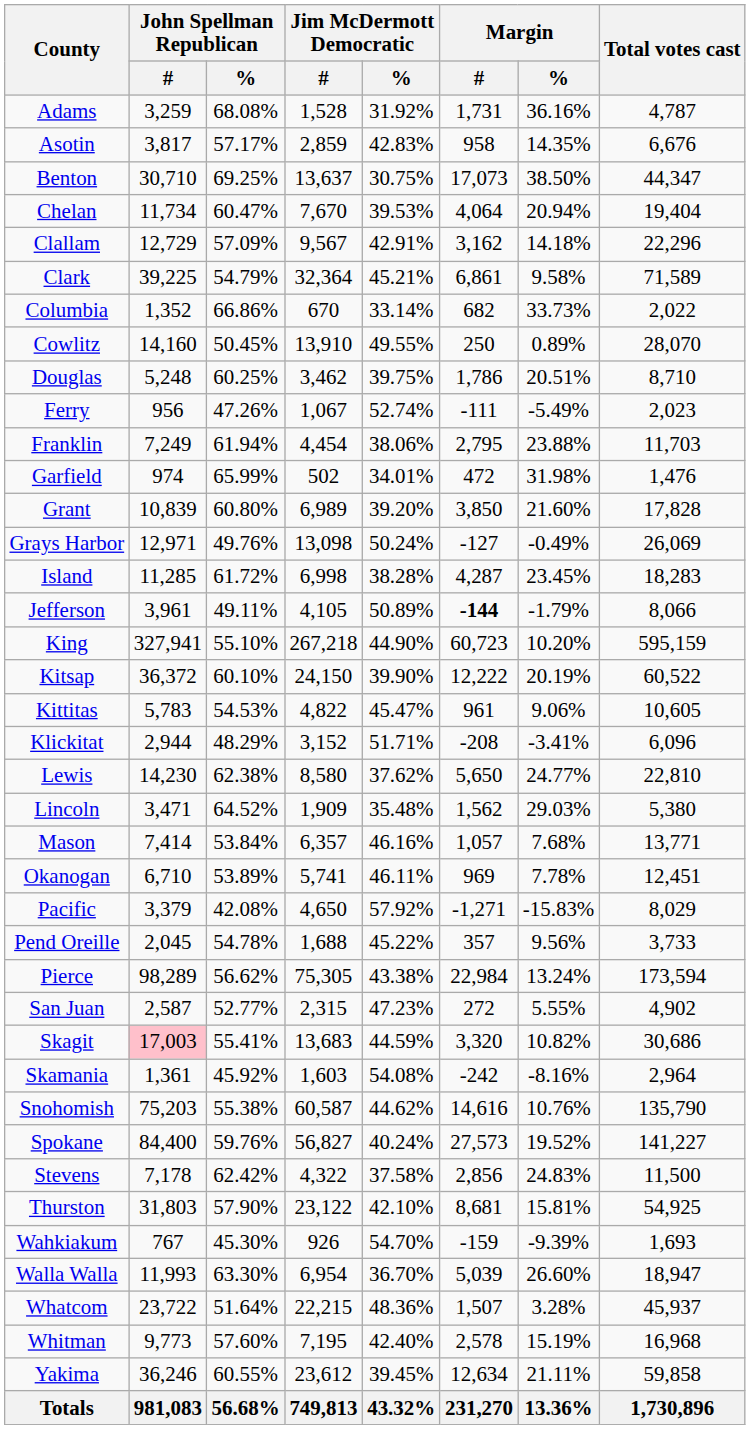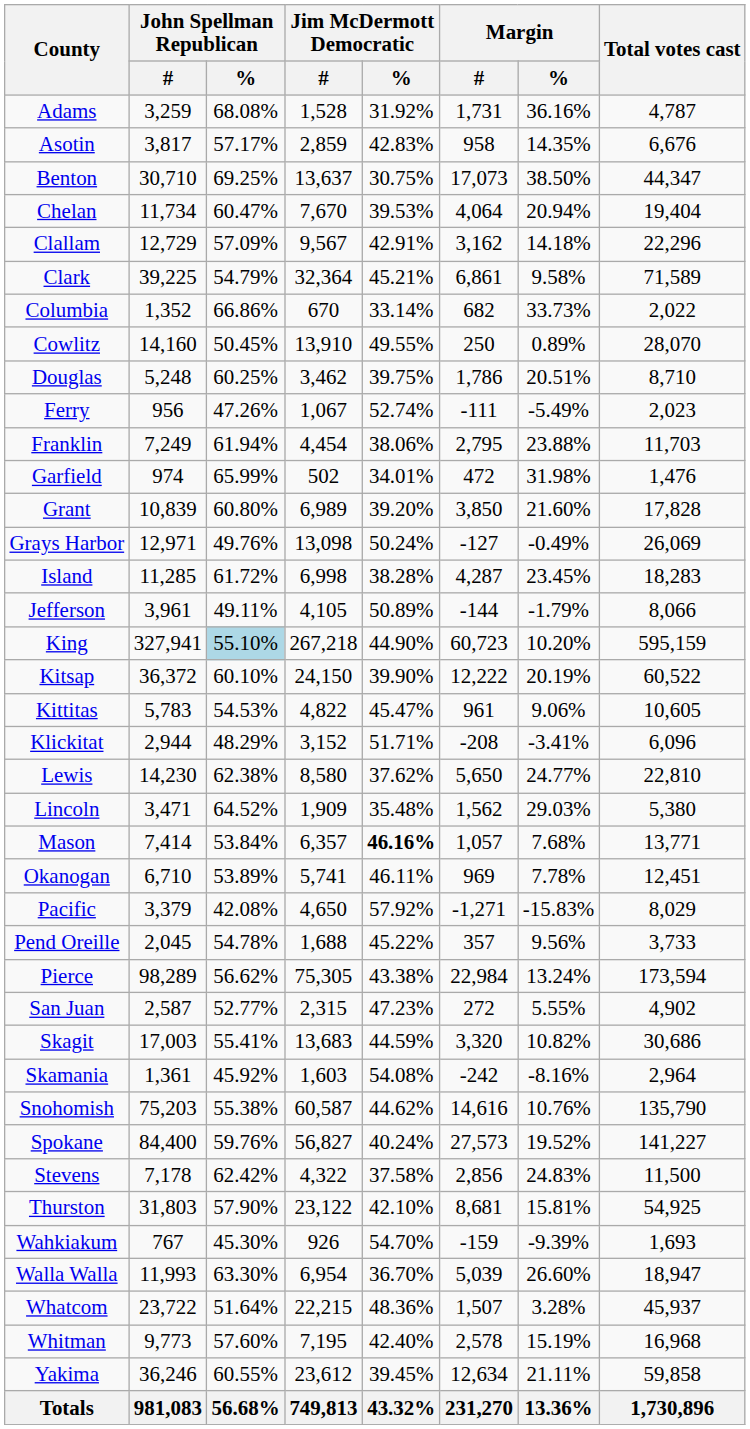(479, 609) bold -> (479, 609) normal
(246, 643) no background -> (246, 643) lightblue background
(401, 842) normal -> (401, 842) bold
(168, 1041) pink background -> (168, 1041) no background
